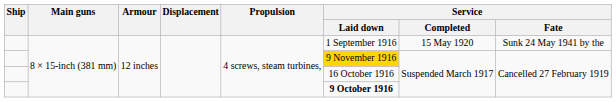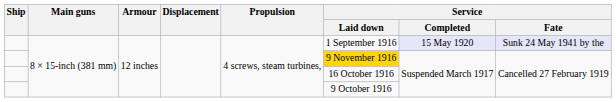(447, 43) no background -> (447, 43) lavender background
(553, 43) no background -> (553, 43) lavender background
(361, 89) bold -> (361, 89) normal
